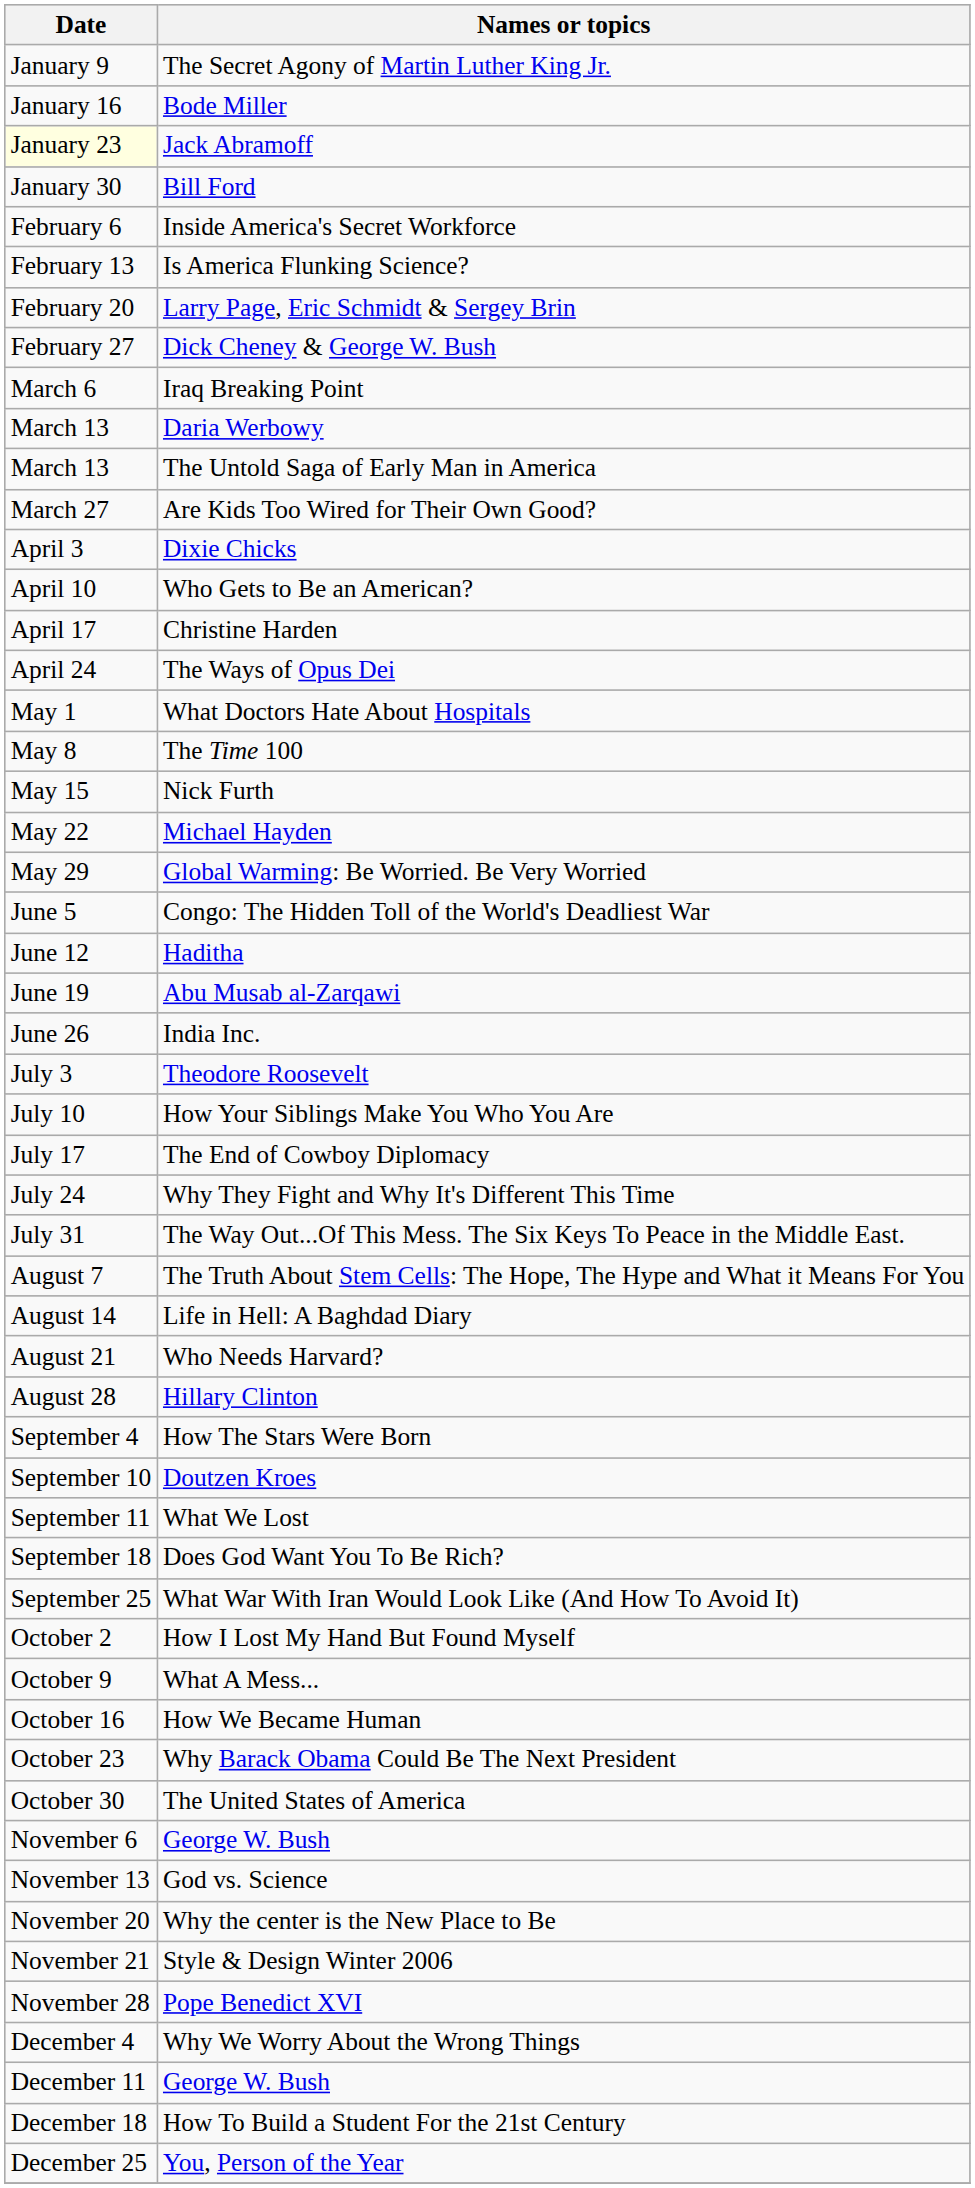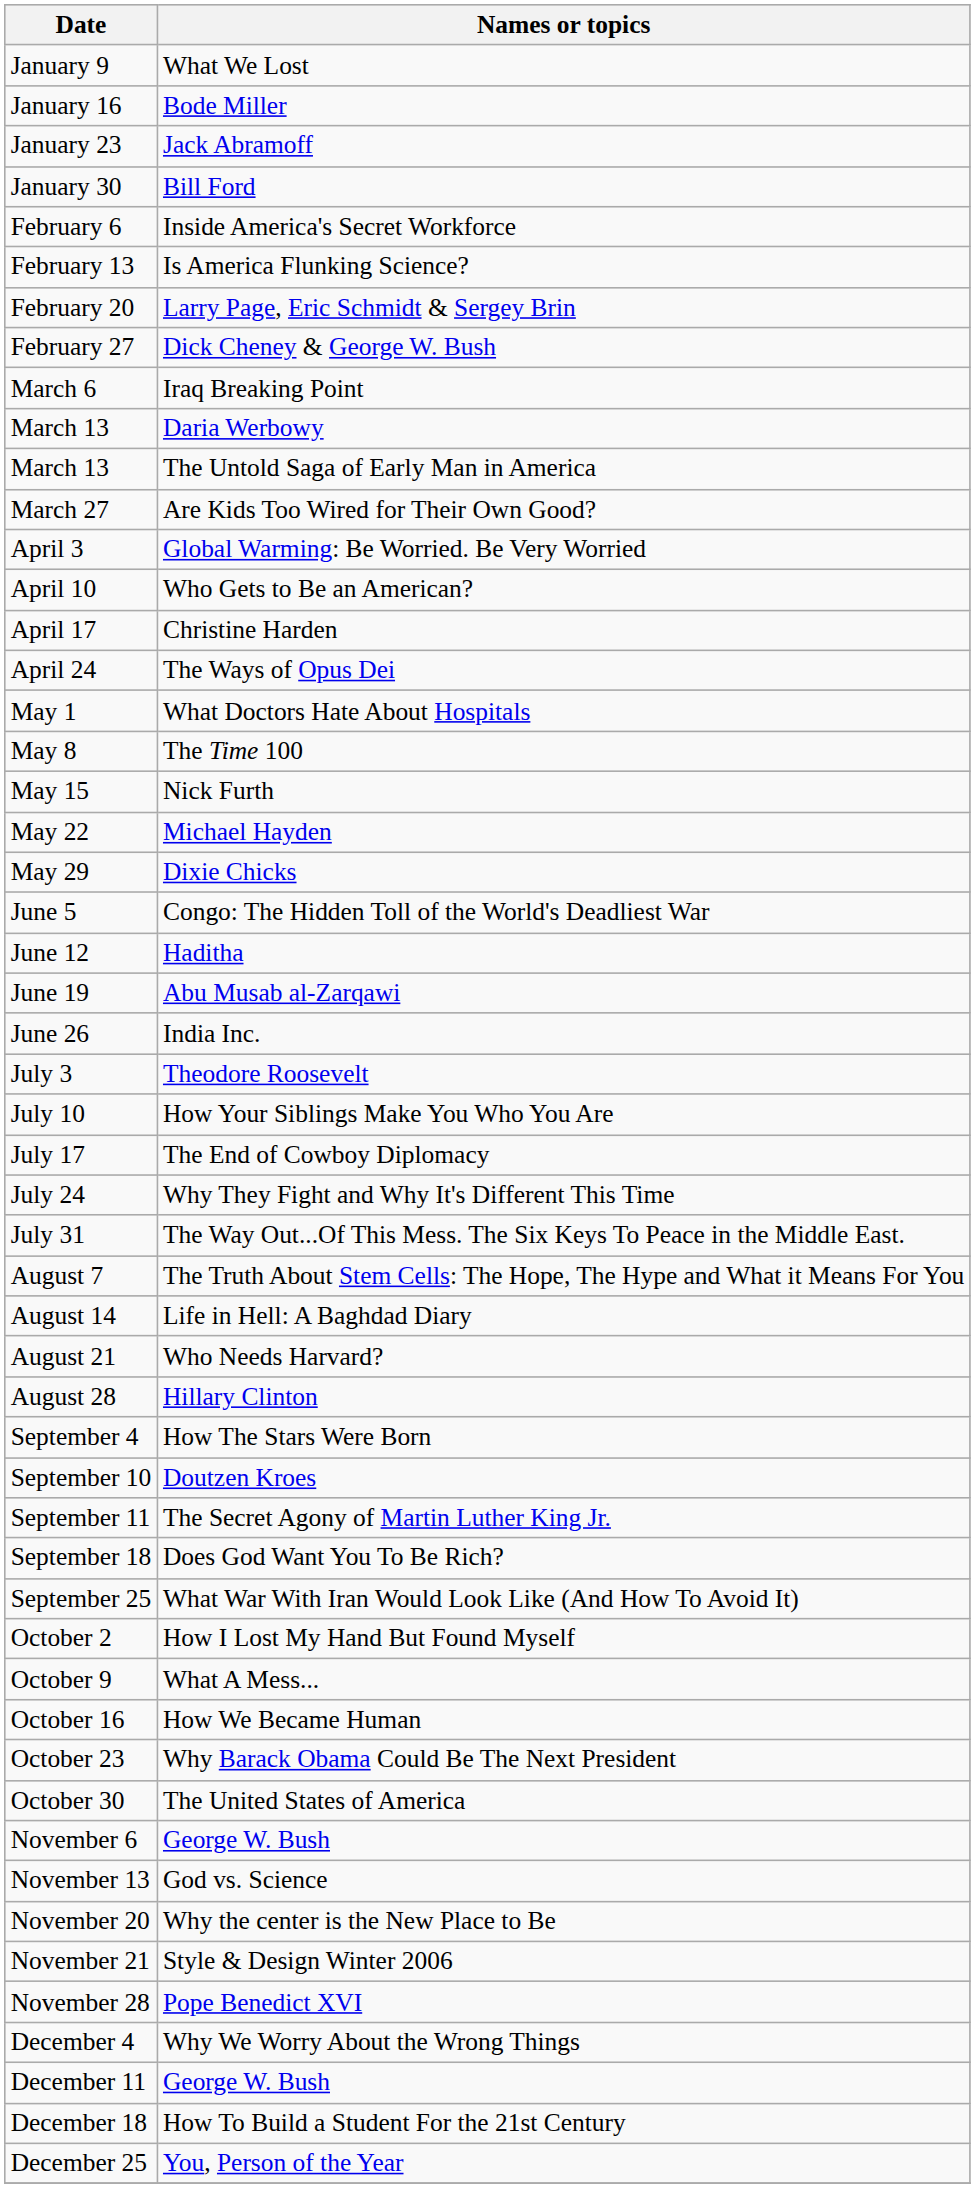(387, 65) The Secret Agony of Martin Luther King Jr. -> (236, 65) What We Lost
(66, 145) lightyellow background -> (66, 145) no background
(230, 549) Dixie Chicks -> (404, 549) Global Warming: Be Worried. Be Very Worried
(404, 871) Global Warming: Be Worried. Be Very Worried -> (230, 871) Dixie Chicks
(236, 1517) What We Lost -> (387, 1517) The Secret Agony of Martin Luther King Jr.
